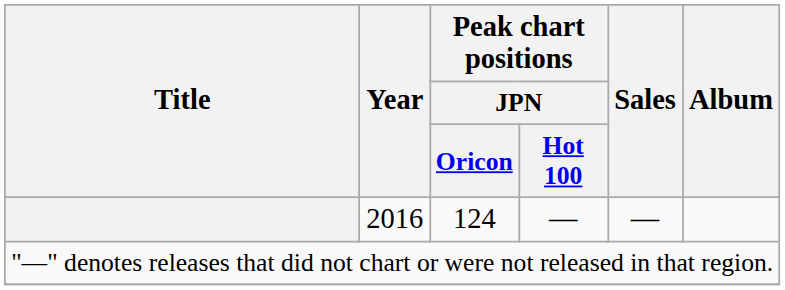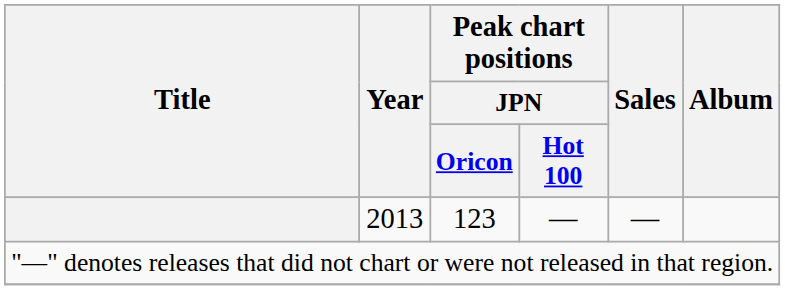(395, 219) 2016 -> (395, 219) 2013
(474, 219) 124 -> (474, 219) 123
